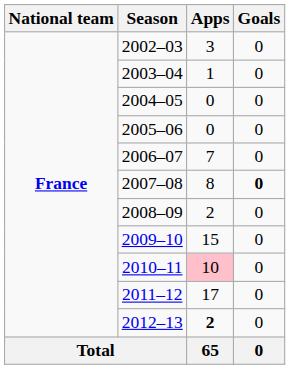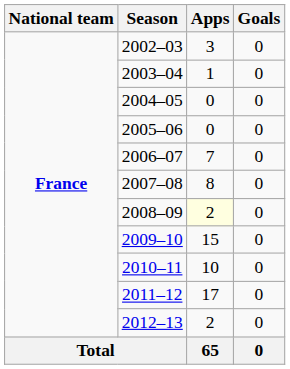(259, 184) bold -> (259, 184) normal
(210, 211) no background -> (210, 211) lightyellow background
(210, 267) pink background -> (210, 267) no background
(210, 322) bold -> (210, 322) normal
